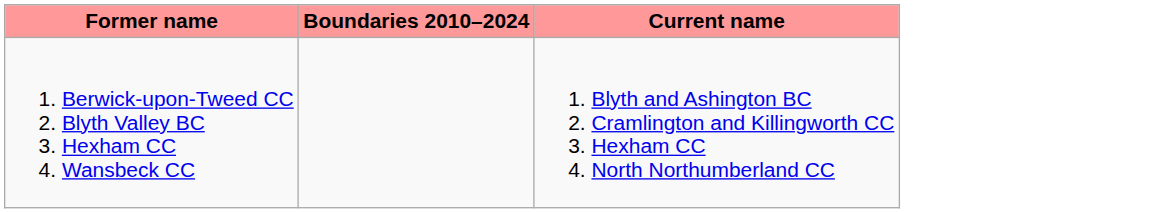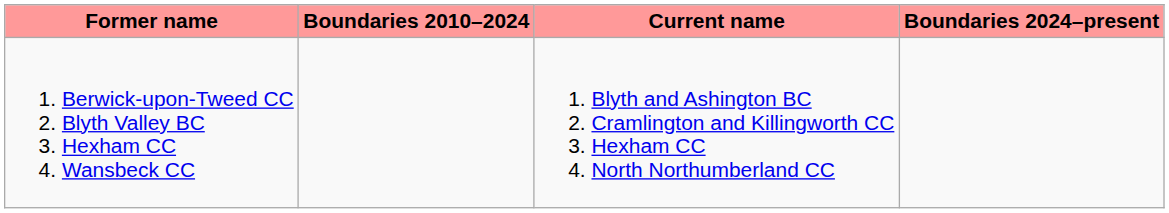+ column: (1032, 21)
